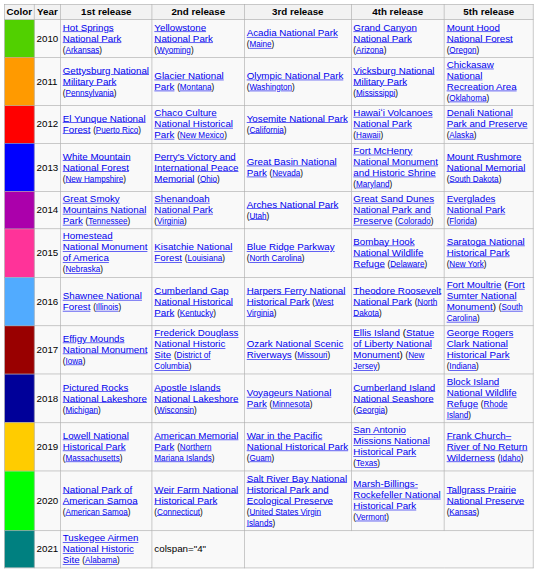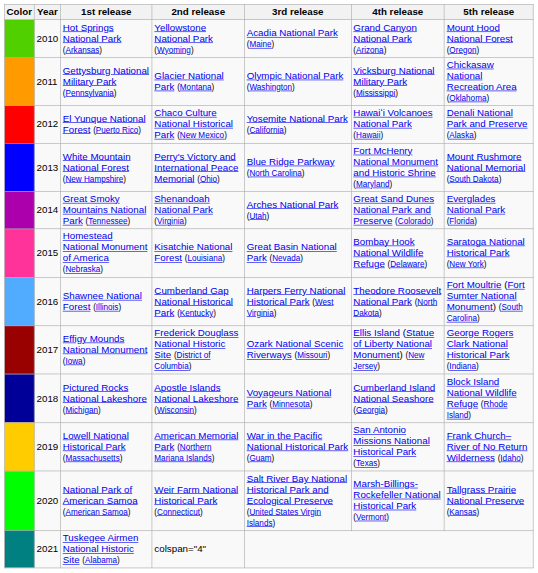(292, 167) Great Basin National Park (Nevada) -> (291, 167) Blue Ridge Parkway (North Carolina)
(291, 253) Blue Ridge Parkway (North Carolina) -> (292, 253) Great Basin National Park (Nevada)
